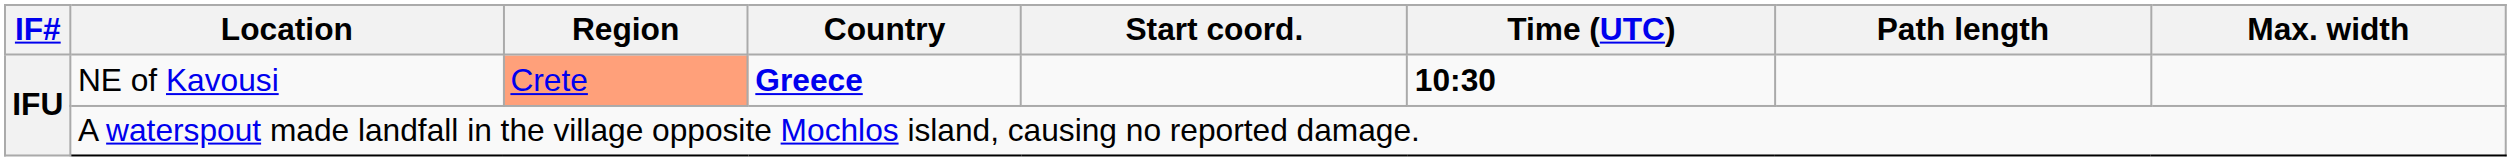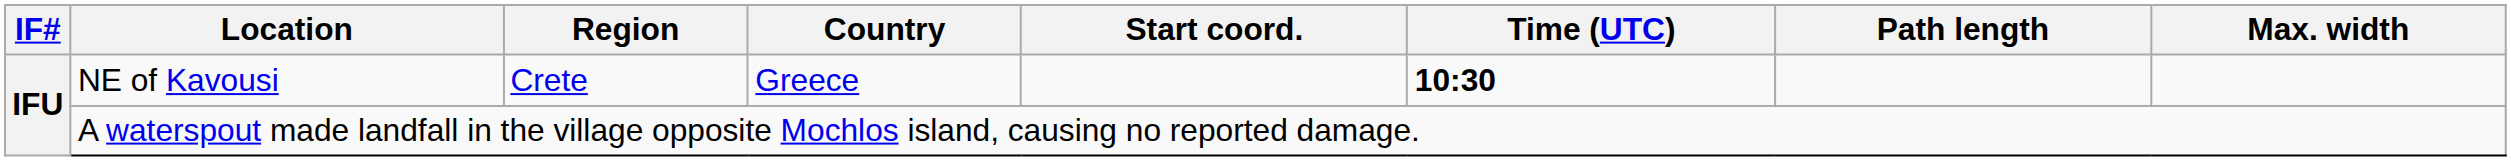(549, 79) lightsalmon background -> (549, 79) no background
(809, 79) bold -> (807, 79) normal
